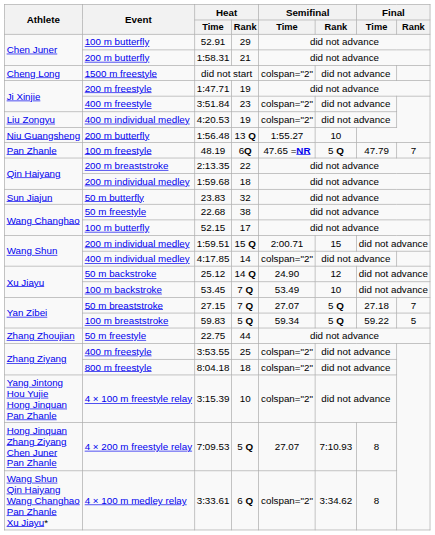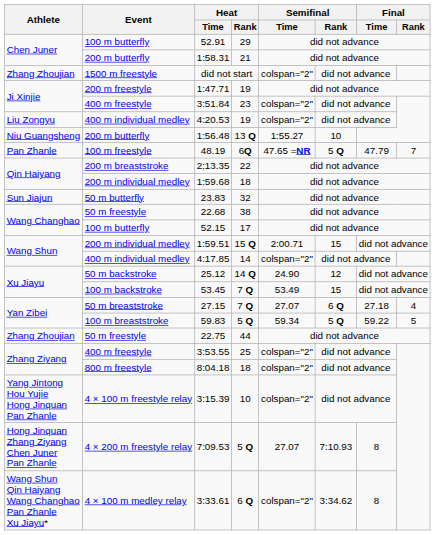(33, 73) Cheng Long -> (41, 73) Zhang Zhoujian
(336, 290) 10 -> (336, 290) 15
(336, 306) 5 Q -> (336, 306) 6 Q
(413, 306) 7 -> (413, 306) 4
